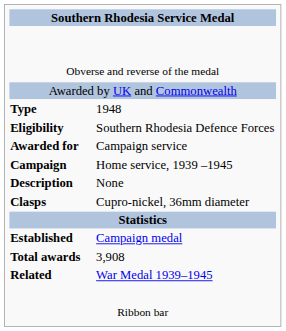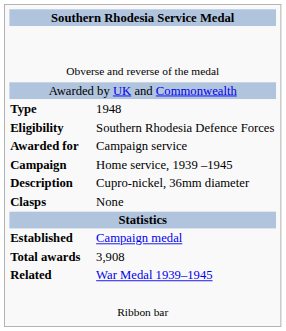(110, 183) None -> (173, 183) Cupro-nickel, 36mm diameter
(173, 201) Cupro-nickel, 36mm diameter -> (110, 201) None
